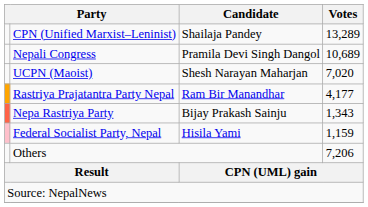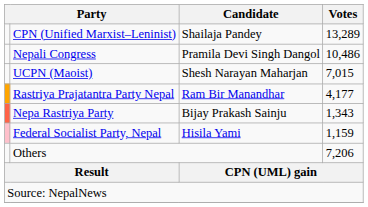(343, 53) 10,689 -> (343, 53) 10,486
(340, 73) 7,020 -> (340, 73) 7,015
